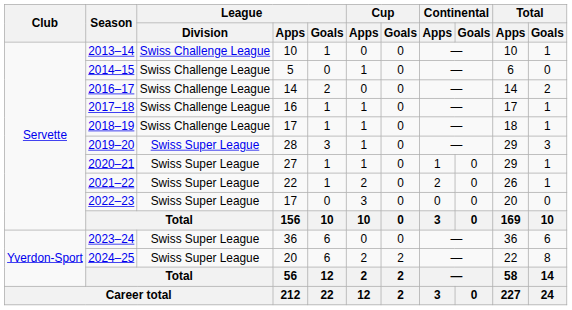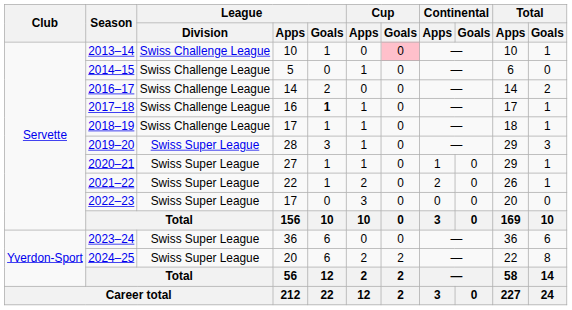(401, 51) no background -> (401, 51) pink background
(327, 107) normal -> (327, 107) bold
